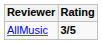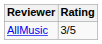(68, 30) bold -> (68, 30) normal
